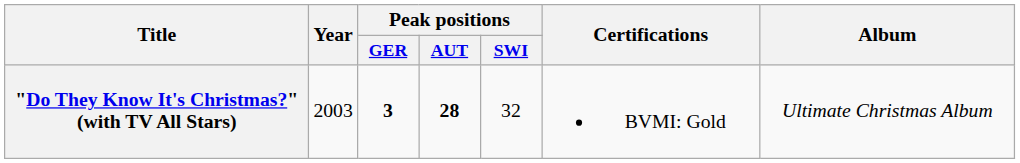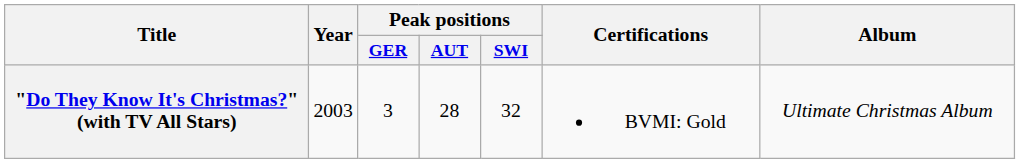(388, 111) bold -> (388, 111) normal
(449, 111) bold -> (449, 111) normal
